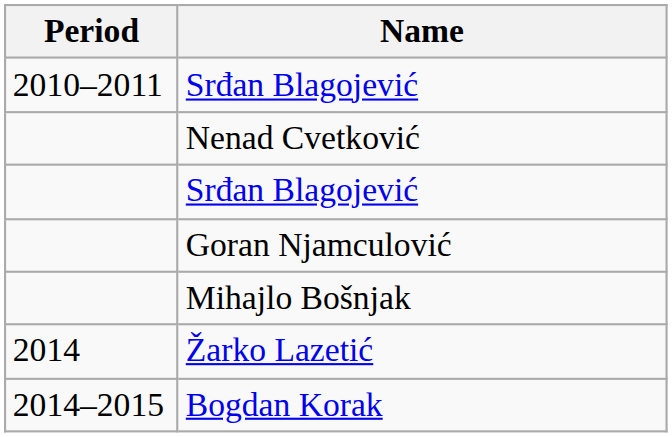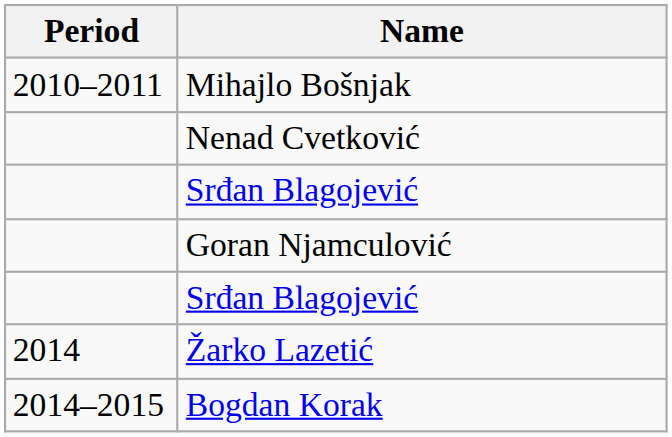(302, 84) Srđan Blagojević -> (298, 84) Mihajlo Bošnjak
(298, 297) Mihajlo Bošnjak -> (302, 297) Srđan Blagojević
